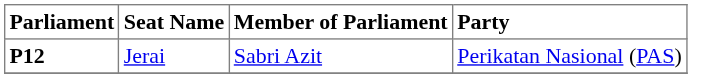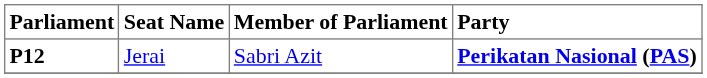(569, 55) normal -> (577, 55) bold
